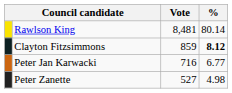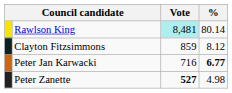(185, 29) no background -> (185, 29) paleturquoise background
(216, 46) bold -> (216, 46) normal
(216, 63) normal -> (216, 63) bold
(189, 79) normal -> (189, 79) bold
